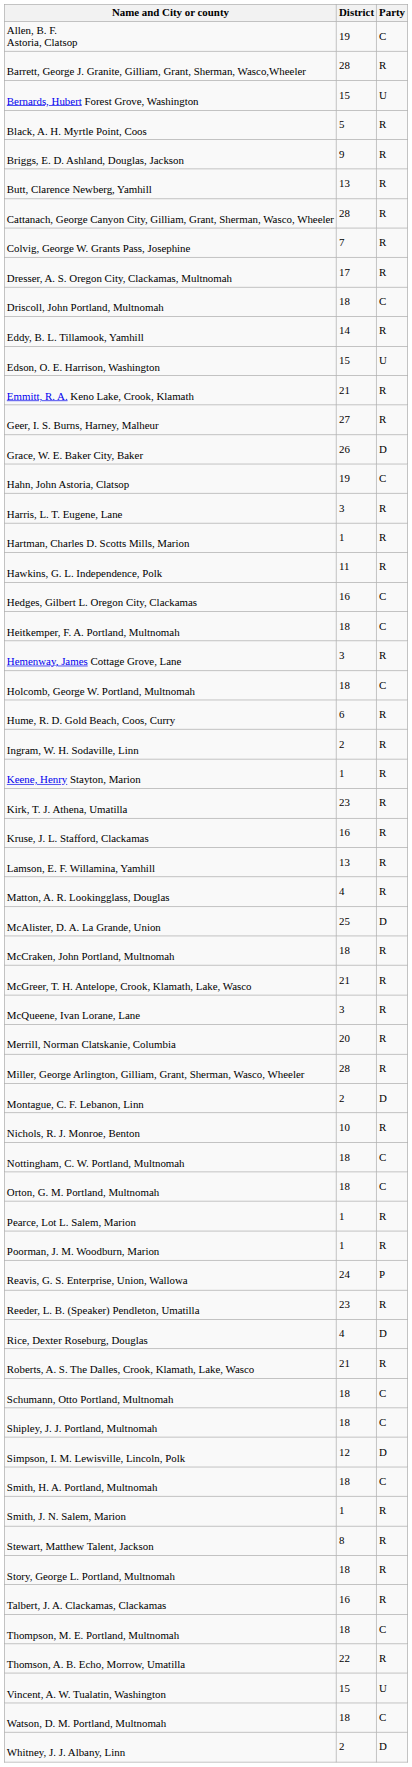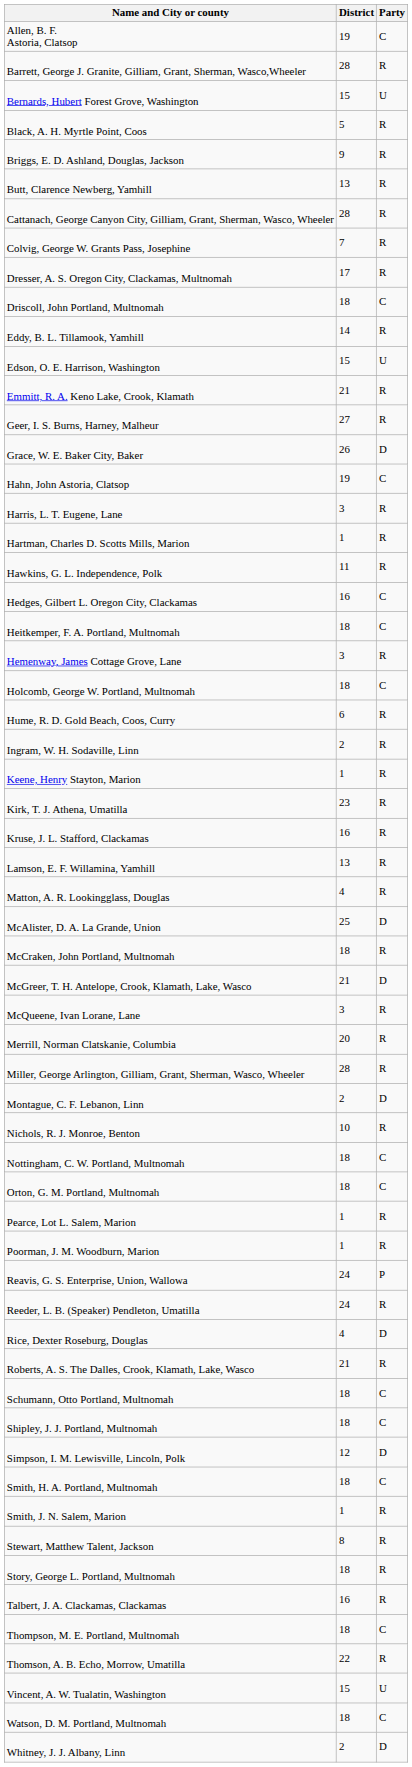(383, 980) R -> (383, 980) D
(344, 1304) 23 -> (344, 1304) 24
